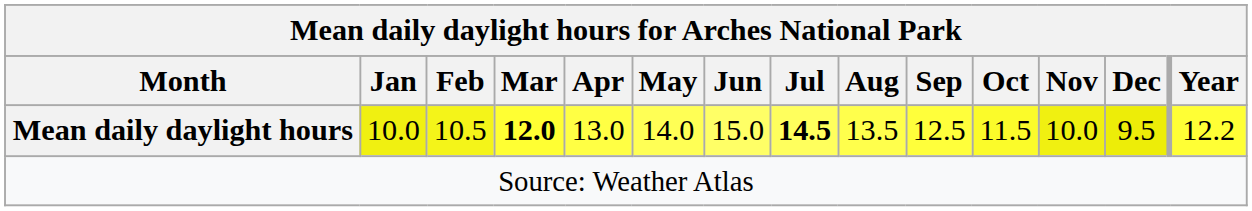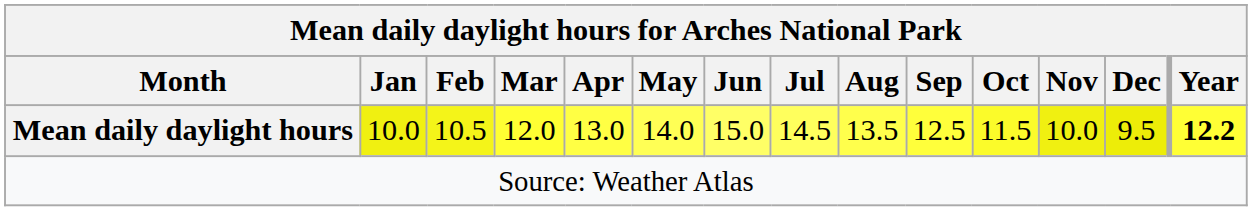(529, 130) bold -> (529, 130) normal
(805, 130) bold -> (805, 130) normal
(1209, 130) normal -> (1209, 130) bold
